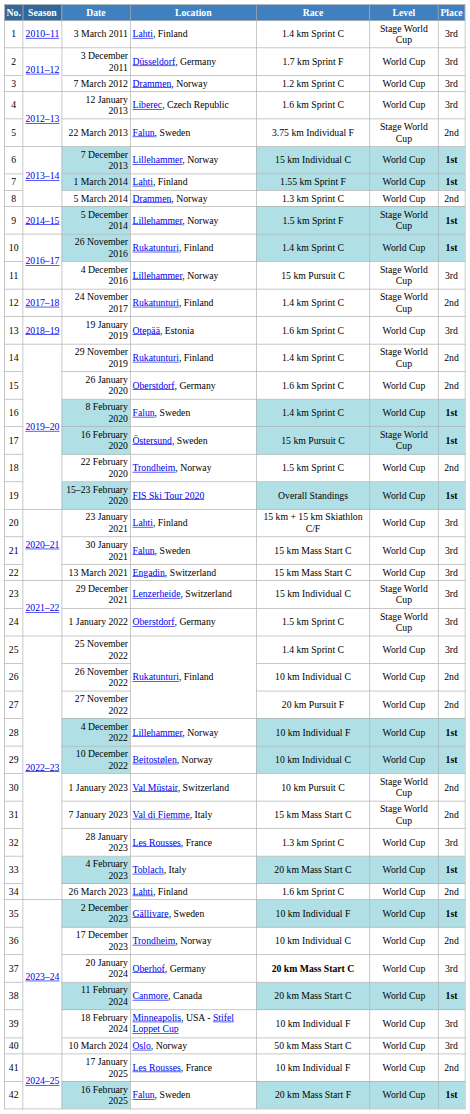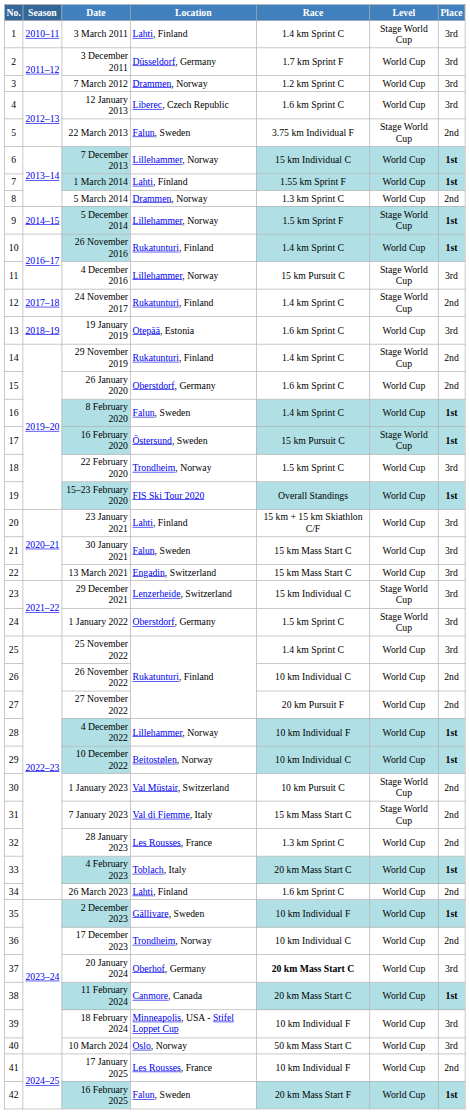(451, 468) 2nd -> (451, 468) 3rd
(451, 842) 3rd -> (451, 842) 2nd
